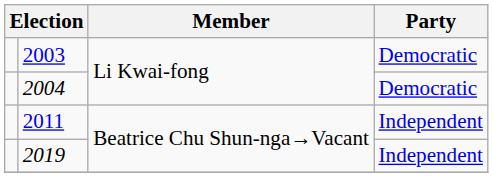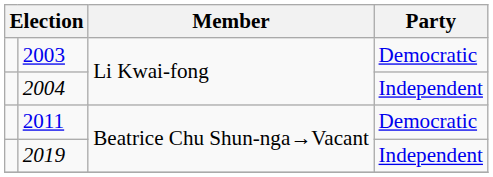(428, 88) Democratic -> (431, 88) Independent
(431, 121) Independent -> (428, 121) Democratic
